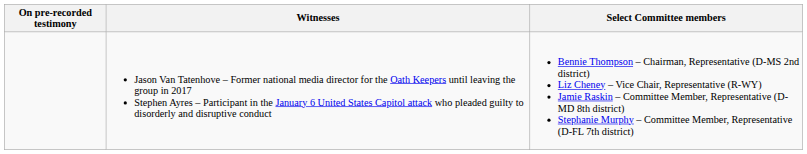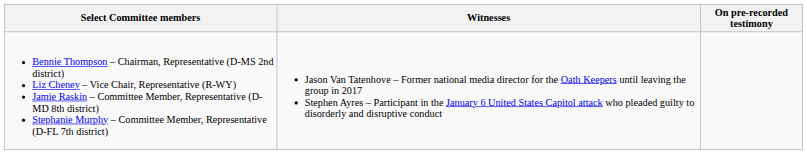columns swapped: (666, 18) <-> (55, 18)
